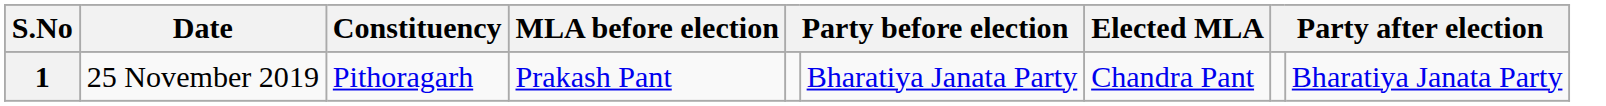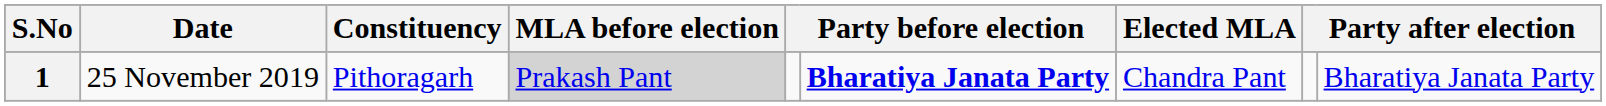(594, 76) no background -> (594, 76) lightgrey background
(942, 76) normal -> (958, 76) bold
